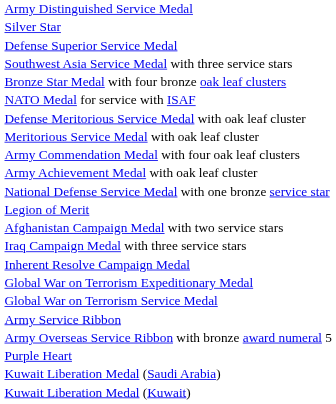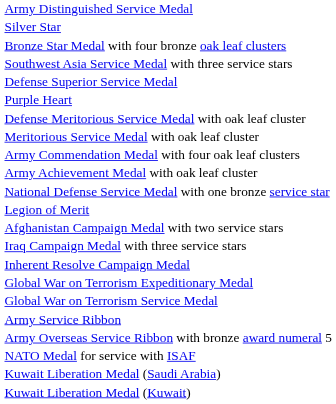(91, 45) Defense Superior Service Medal -> (145, 45) Bronze Star Medal with four bronze oak leaf clusters
(145, 82) Bronze Star Medal with four bronze oak leaf clusters -> (91, 82) Defense Superior Service Medal
(100, 100) NATO Medal for service with ISAF -> (38, 100) Purple Heart
(38, 355) Purple Heart -> (100, 355) NATO Medal for service with ISAF
